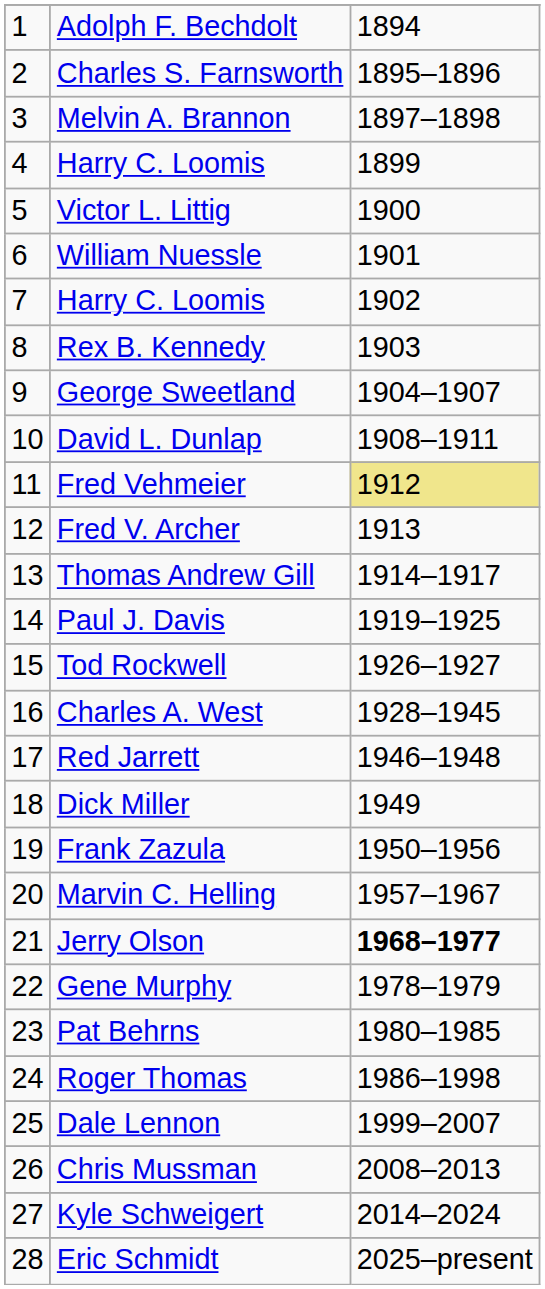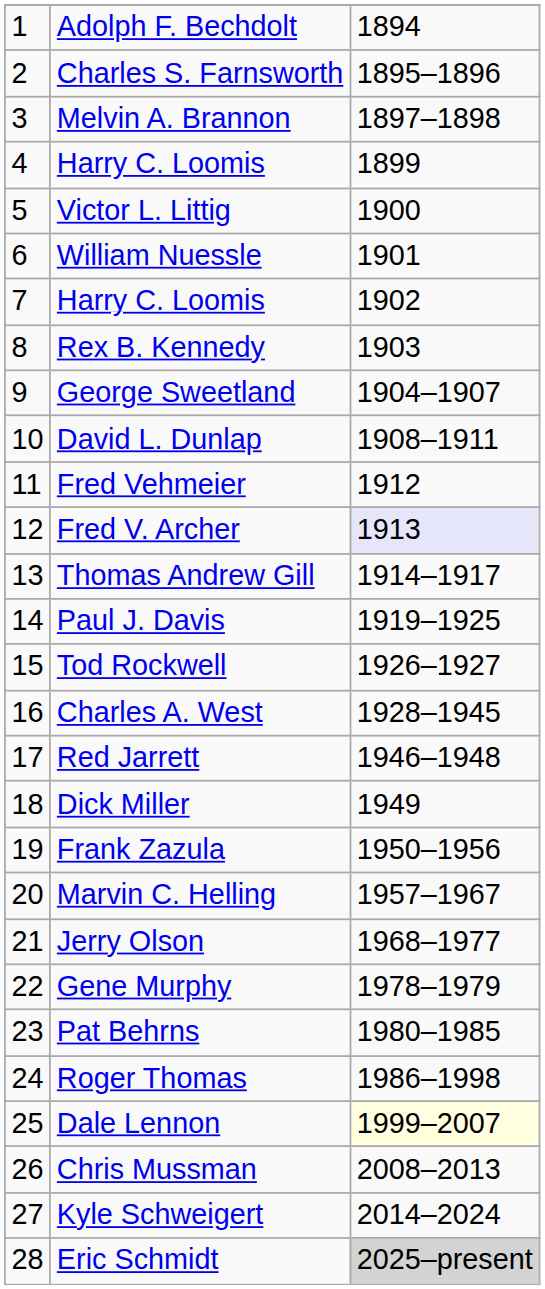(389, 484) khaki background -> (389, 484) no background
(389, 529) no background -> (389, 529) lavender background
(429, 940) bold -> (429, 940) normal
(429, 1123) no background -> (429, 1123) lightyellow background
(445, 1260) no background -> (445, 1260) lightgrey background
